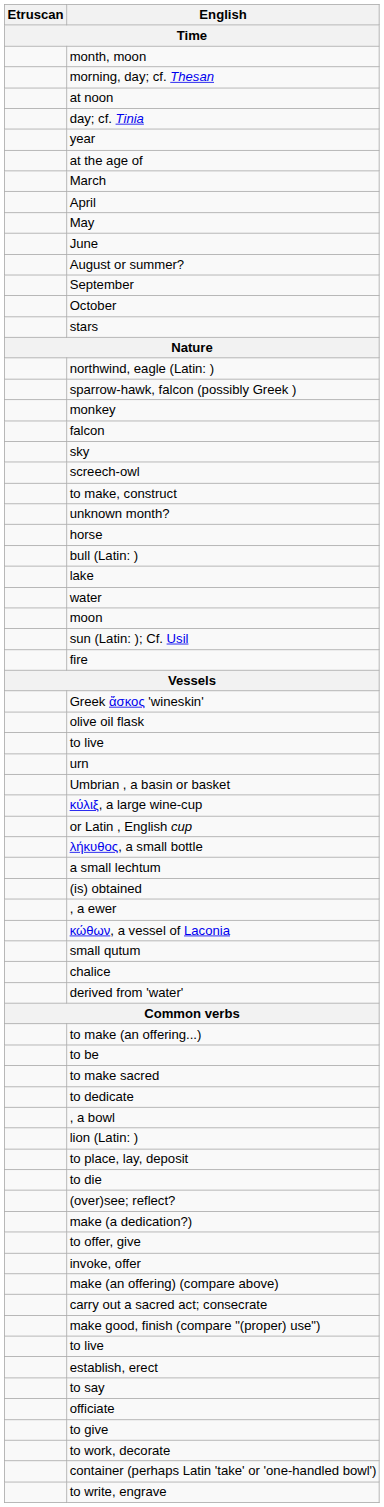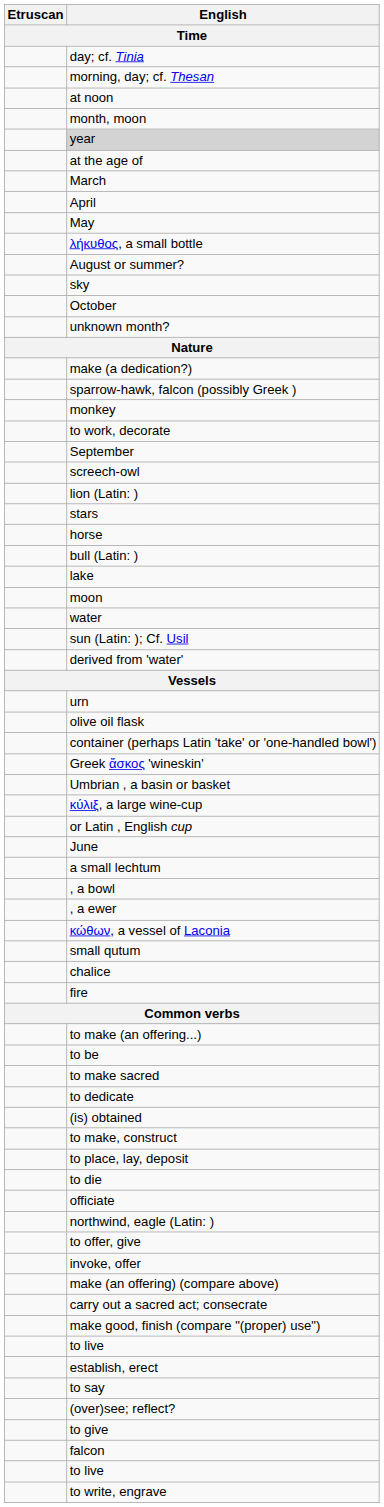(108, 56) month, moon -> (107, 56) day; cf. Tinia
(107, 118) day; cf. Tinia -> (108, 118) month, moon
(82, 139) no background -> (82, 139) lightgrey background
(84, 243) June -> (136, 243) λήκυθος, a small bottle
(102, 285) September -> (79, 285) sky
(84, 327) stars -> (120, 327) unknown month?
(142, 368) northwind, eagle (Latin: ) -> (131, 368) make (a dedication?)
(87, 431) falcon -> (120, 431) to work, decorate
(79, 451) sky -> (102, 451) September
(123, 493) to make, construct -> (104, 493) lion (Latin: )
(120, 514) unknown month? -> (84, 514) stars
(86, 597) water -> (86, 597) moon
(86, 618) moon -> (86, 618) water
(79, 659) fire -> (126, 659) derived from 'water'
(137, 701) Greek ἄσκος 'wineskin' -> (79, 701) urn
(87, 743) to live -> (223, 743) container (perhaps Latin 'take' or 'one-handled bowl')
(79, 763) urn -> (137, 763) Greek ἄσκος 'wineskin'
(136, 847) λήκυθος, a small bottle -> (84, 847) June
(106, 888) (is) obtained -> (92, 888) , a bowl
(126, 992) derived from 'water' -> (79, 992) fire
(92, 1117) , a bowl -> (106, 1117) (is) obtained
(104, 1138) lion (Latin: ) -> (123, 1138) to make, construct
(122, 1200) (over)see; reflect? -> (92, 1200) officiate
(131, 1221) make (a dedication?) -> (142, 1221) northwind, eagle (Latin: )
(92, 1409) officiate -> (122, 1409) (over)see; reflect?
(120, 1450) to work, decorate -> (87, 1450) falcon
(223, 1471) container (perhaps Latin 'take' or 'one-handled bowl') -> (87, 1471) to live
